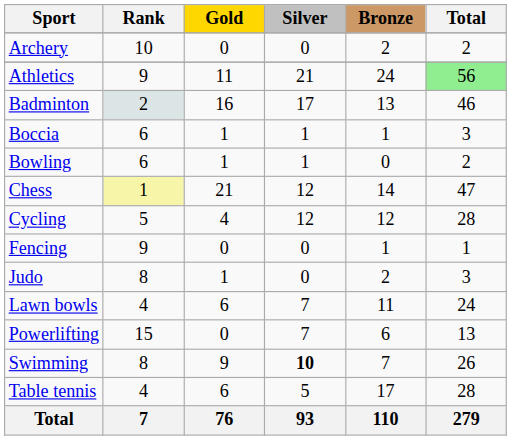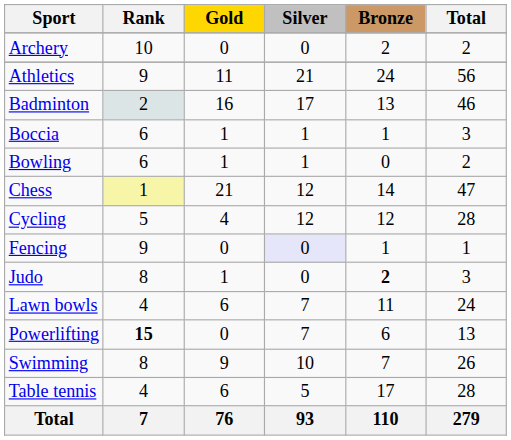(466, 76) lightgreen background -> (466, 76) no background
(305, 248) no background -> (305, 248) lavender background
(386, 276) normal -> (386, 276) bold
(144, 334) normal -> (144, 334) bold
(305, 362) bold -> (305, 362) normal
